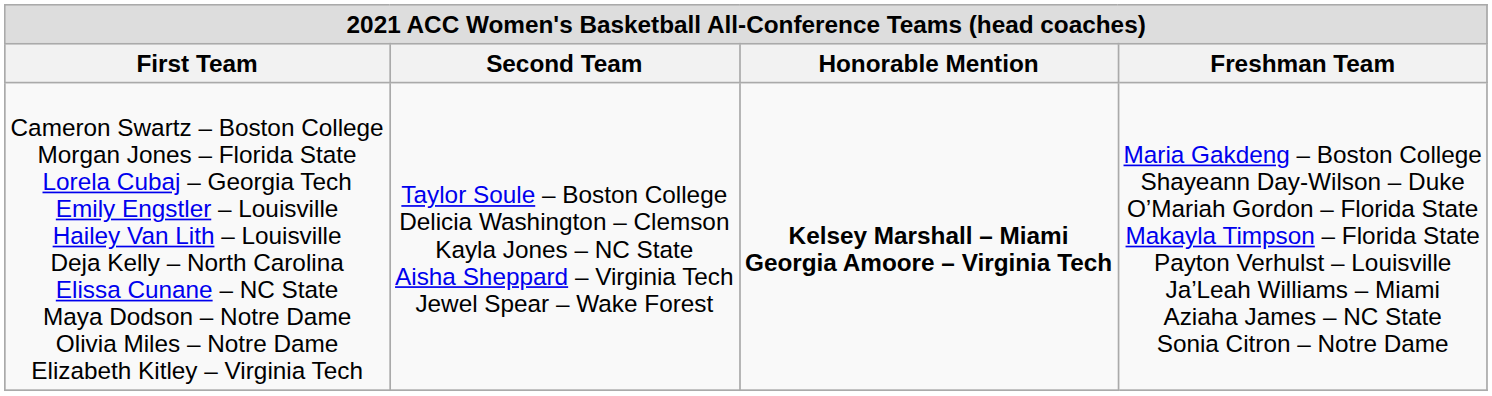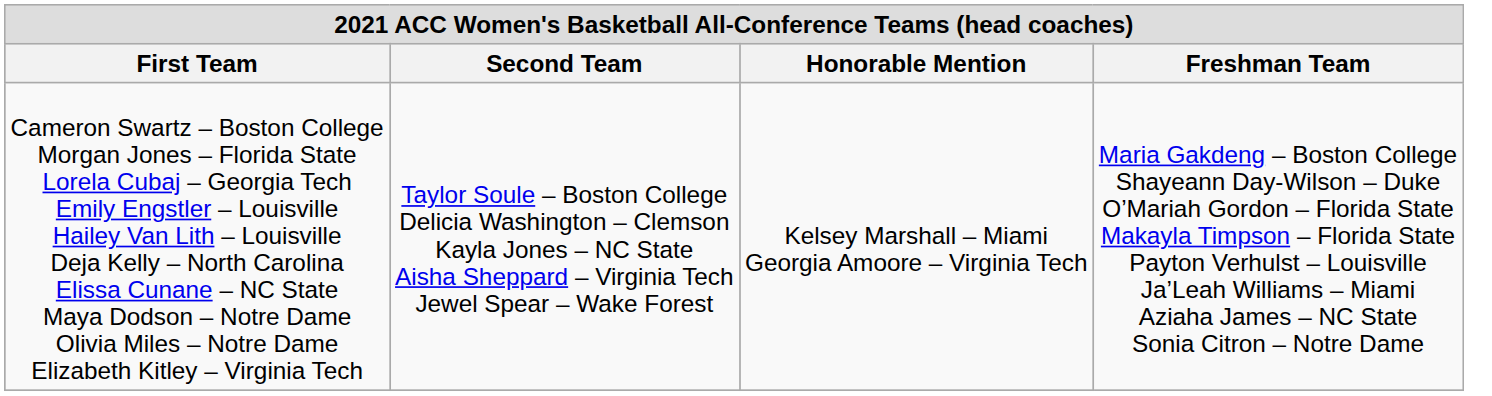(929, 250) bold -> (916, 250) normal
